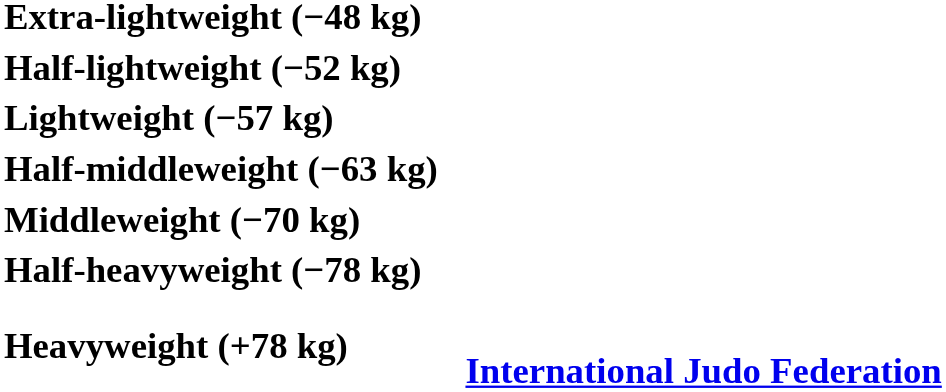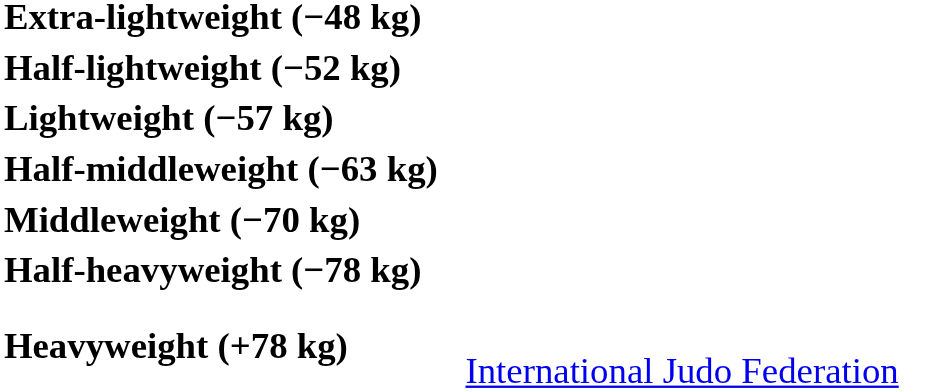(704, 371) bold -> (682, 371) normal
